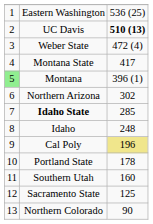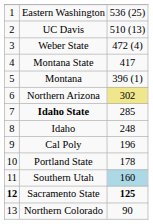(127, 29) bold -> (127, 29) normal
(12, 79) lightgreen background -> (12, 79) no background
(127, 95) no background -> (127, 95) khaki background
(127, 145) khaki background -> (127, 145) no background
(127, 178) no background -> (127, 178) lightblue background
(12, 194) normal -> (12, 194) bold
(127, 194) normal -> (128, 194) bold
